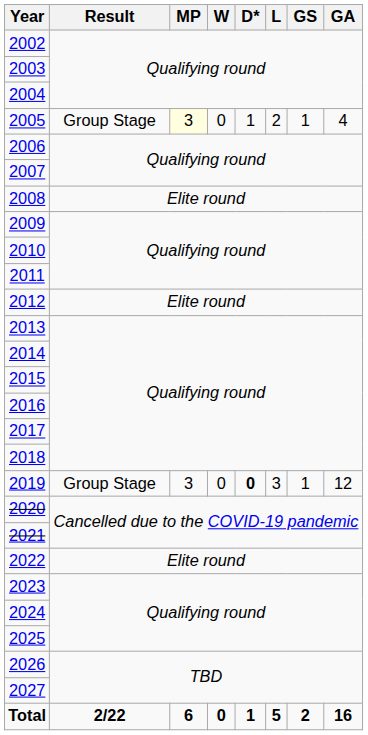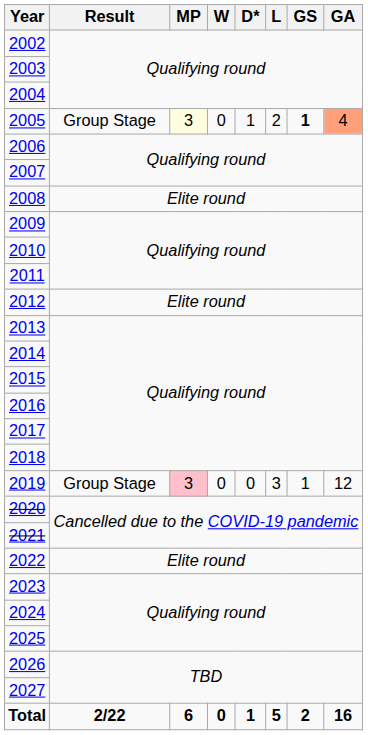(305, 120) normal -> (305, 120) bold
(343, 120) no background -> (343, 120) lightsalmon background
(189, 483) no background -> (189, 483) pink background
(250, 483) bold -> (250, 483) normal
